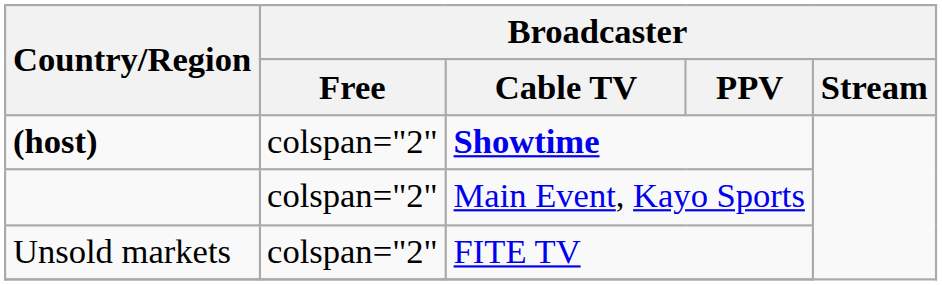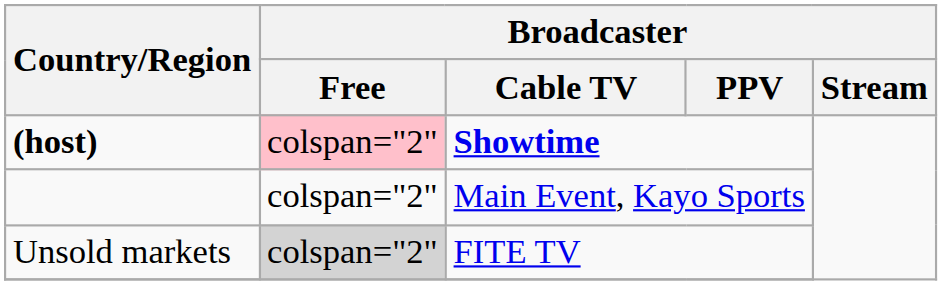(352, 141) no background -> (352, 141) pink background
(352, 251) no background -> (352, 251) lightgrey background
